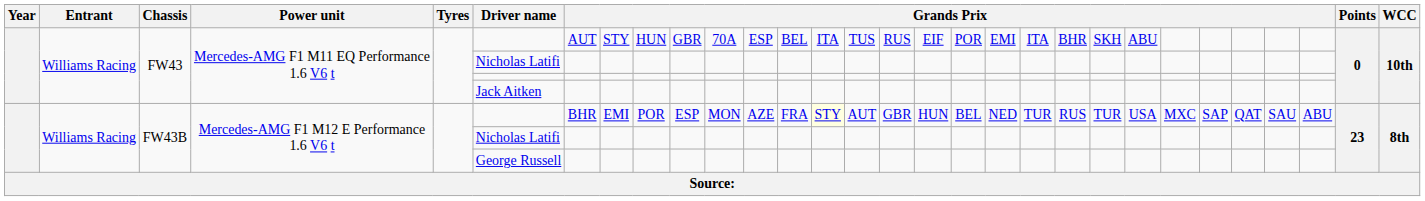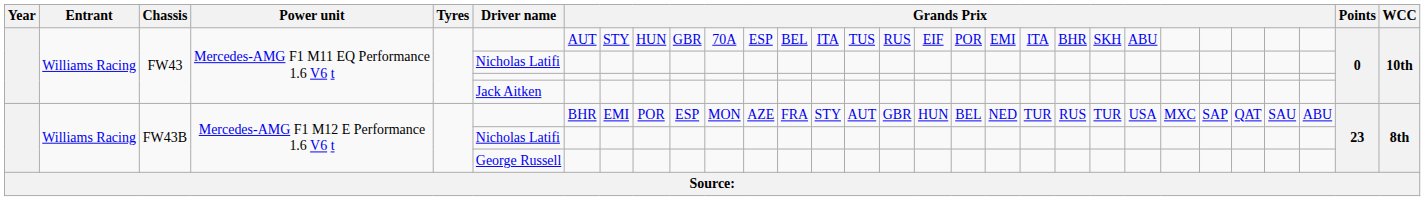(828, 115) lightyellow background -> (828, 115) no background
